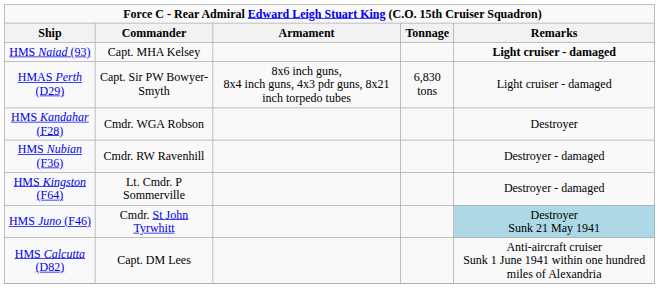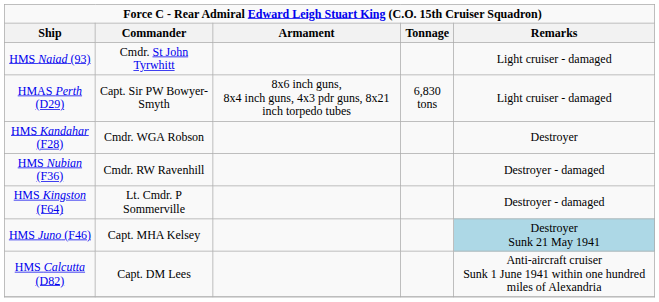(154, 52) Capt. MHA Kelsey -> (154, 58) Cmdr. St John Tyrwhitt
(554, 52) bold -> (554, 58) normal
(154, 221) Cmdr. St John Tyrwhitt -> (154, 234) Capt. MHA Kelsey
